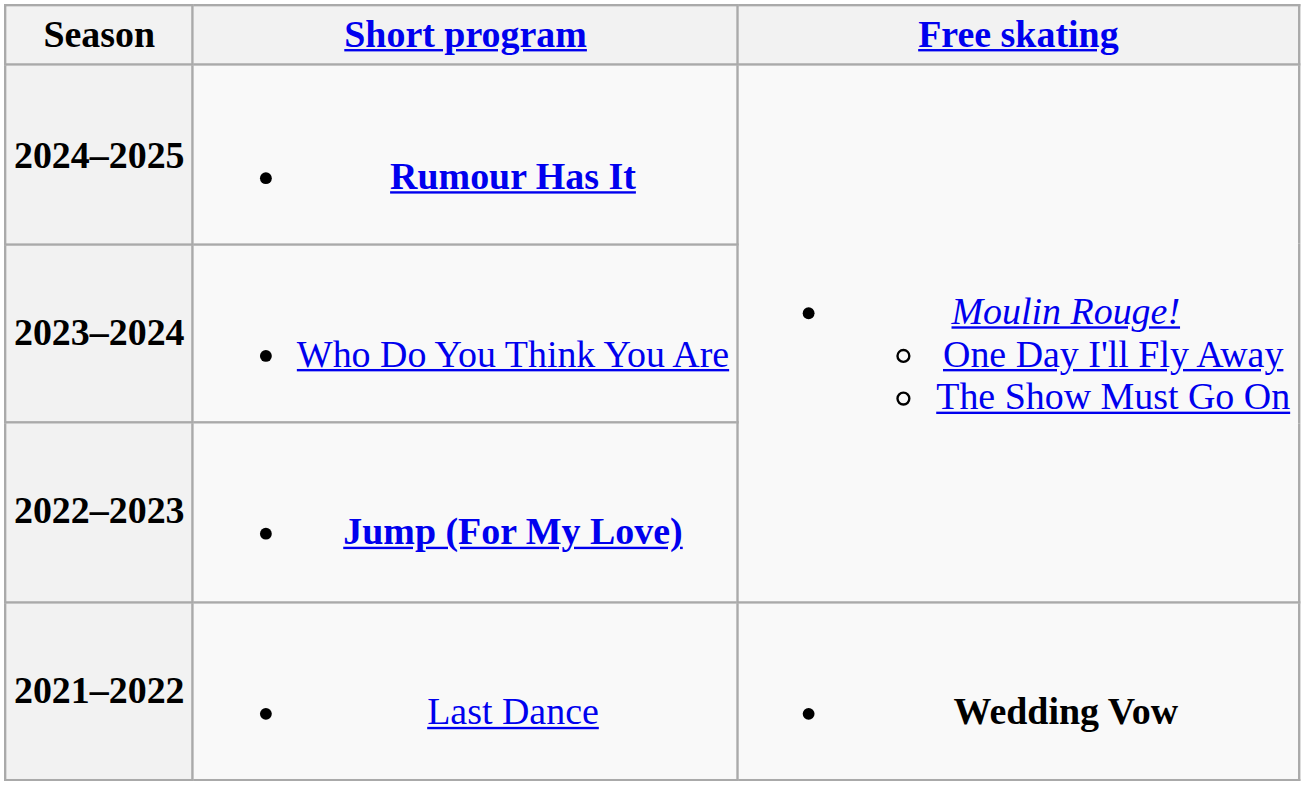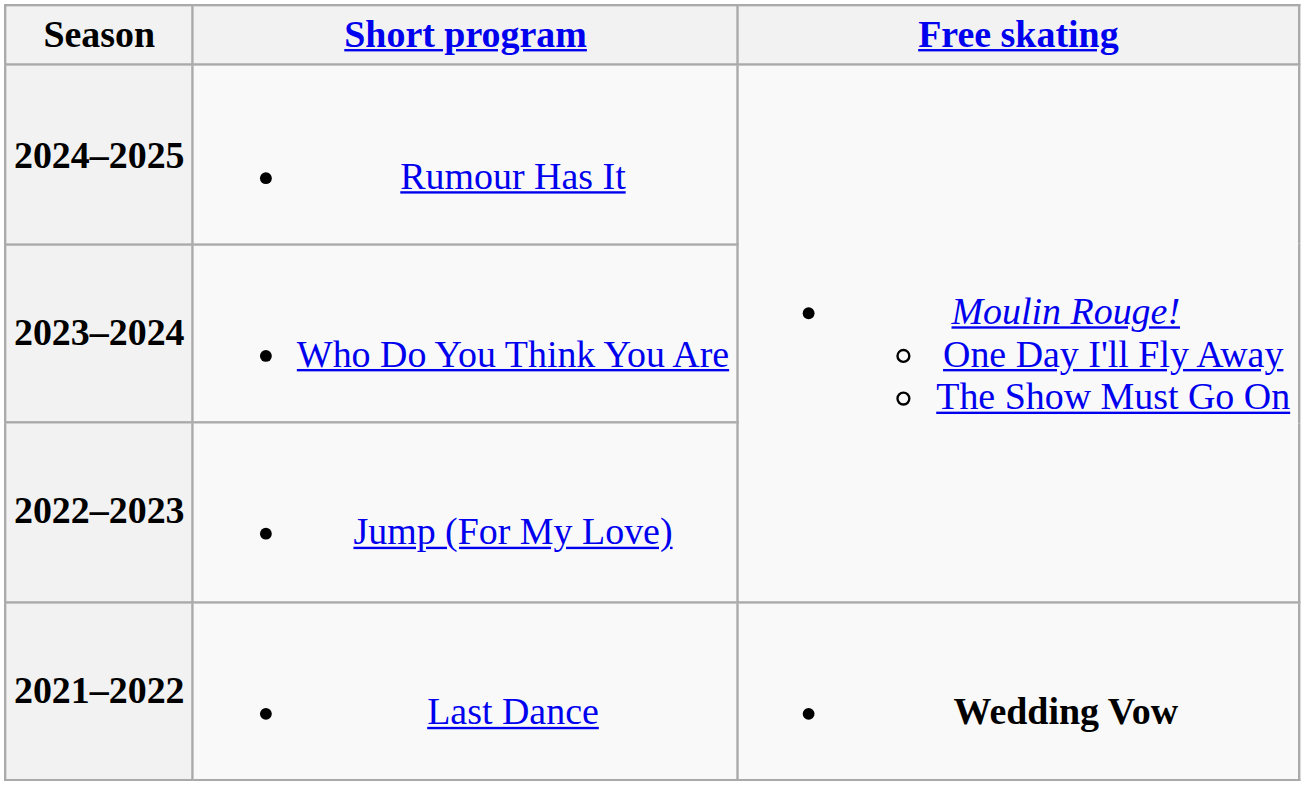(466, 176) bold -> (466, 176) normal
(466, 533) bold -> (466, 533) normal
